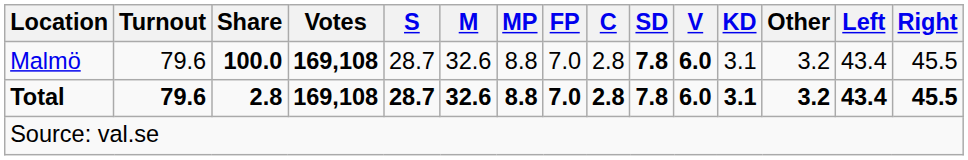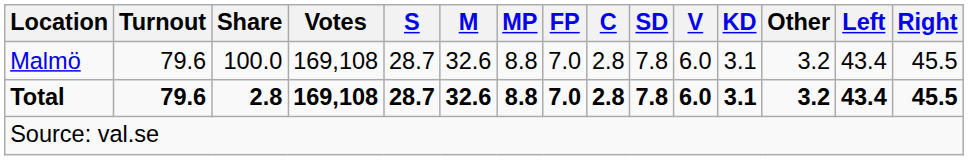(253, 60) bold -> (253, 60) normal
(336, 60) bold -> (336, 60) normal
(652, 60) bold -> (652, 60) normal
(695, 60) bold -> (695, 60) normal
